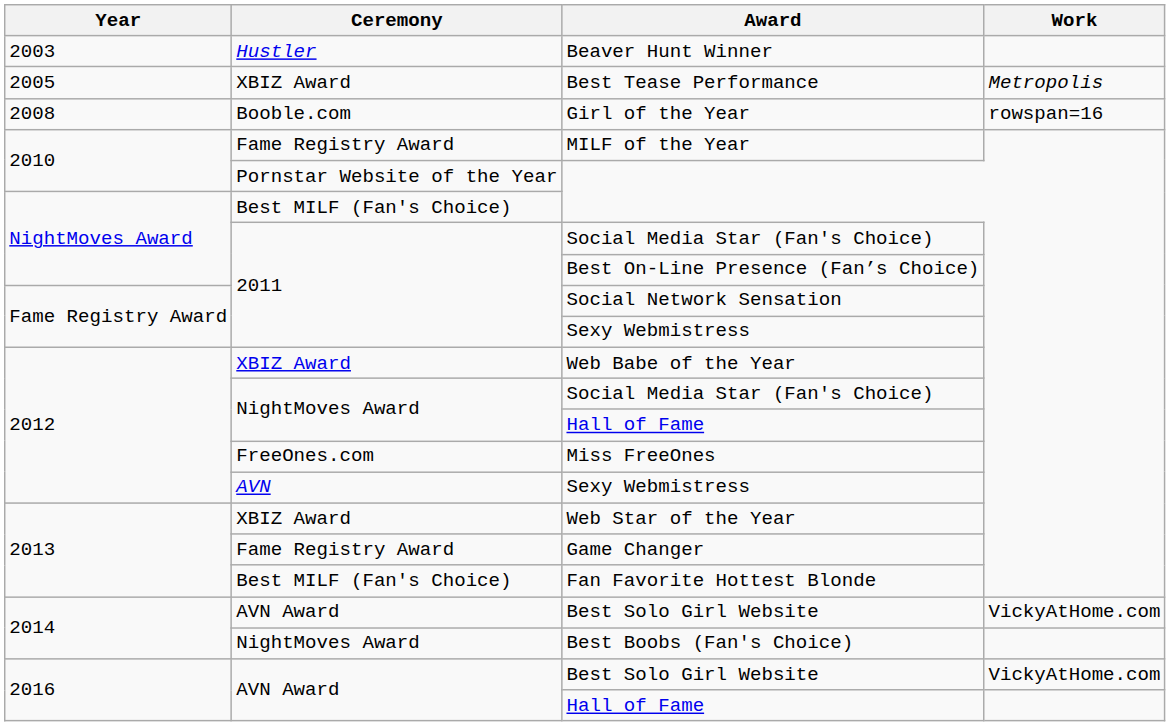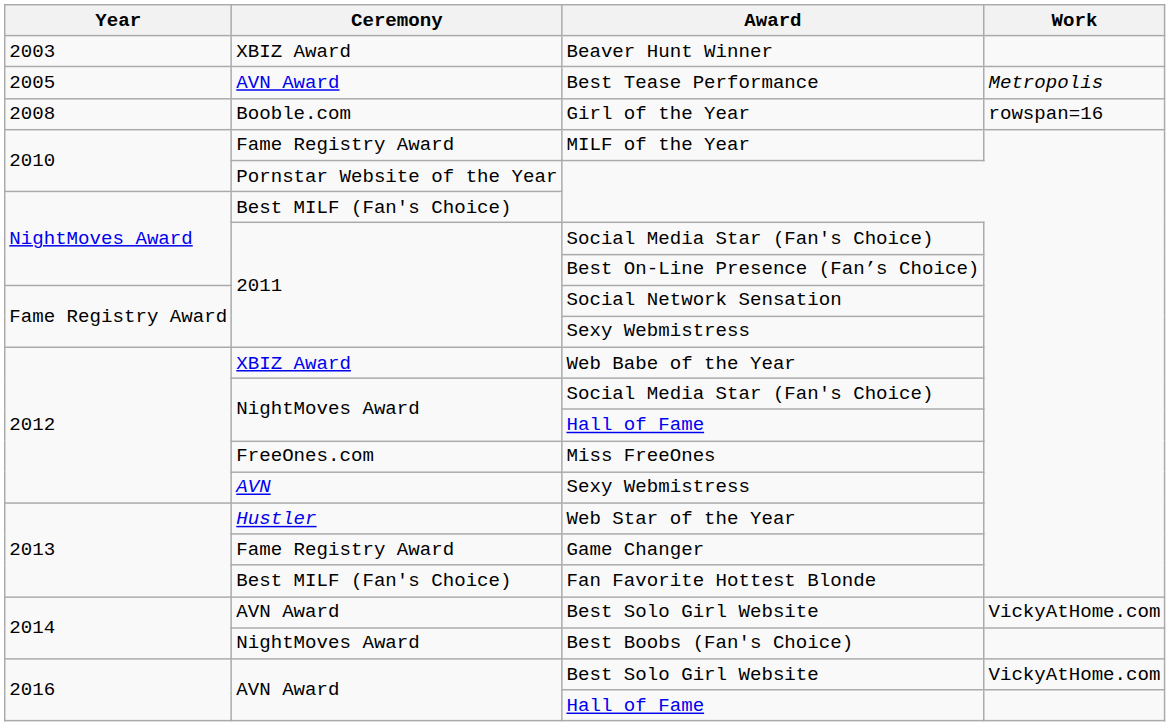(276, 51) Hustler -> (294, 51) XBIZ Award
(294, 83) XBIZ Award -> (288, 83) AVN Award
(294, 519) XBIZ Award -> (276, 519) Hustler
